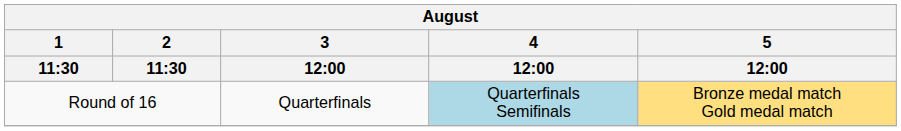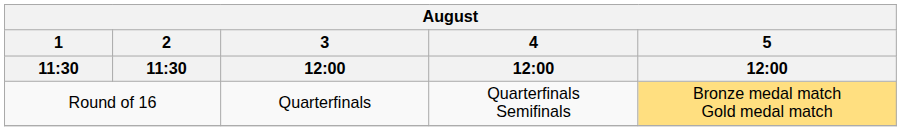(533, 103) lightblue background -> (533, 103) no background
